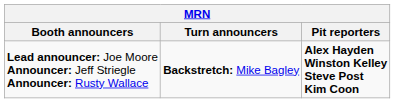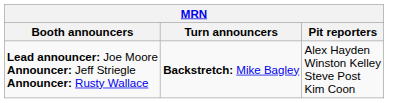(346, 70) bold -> (343, 70) normal
